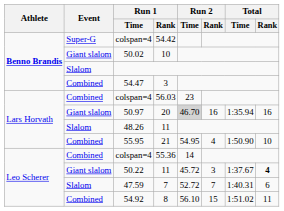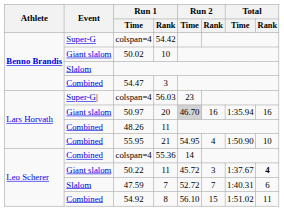(85, 98) Combined -> (82, 98) Super-G|
(79, 127) Slalom -> (85, 127) Combined
